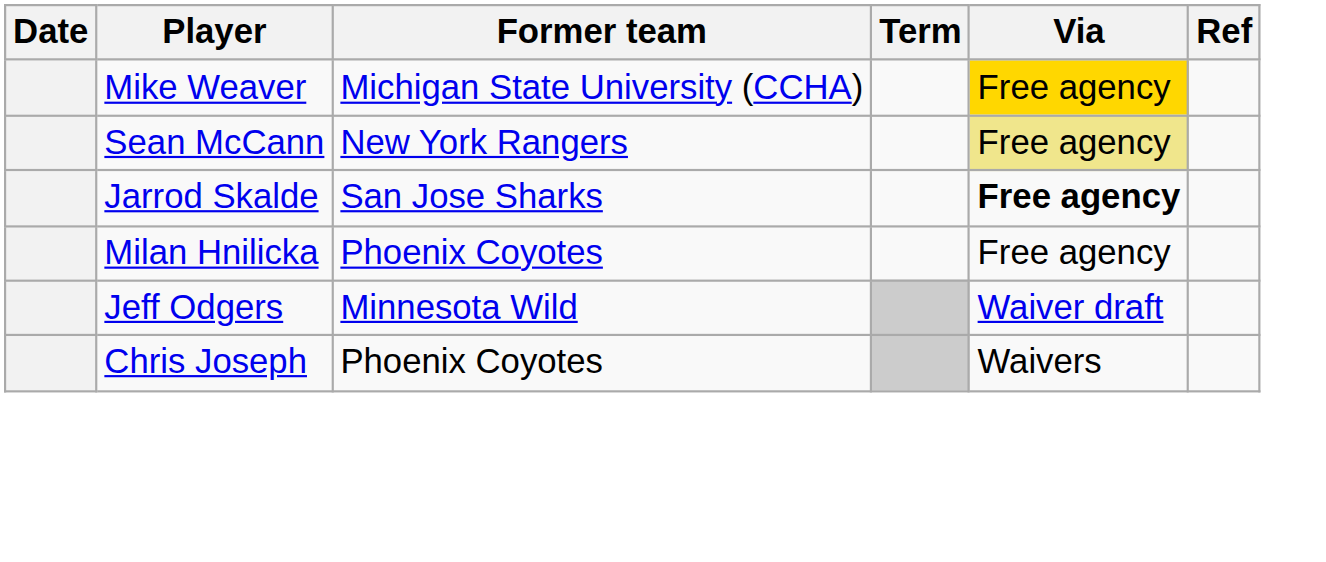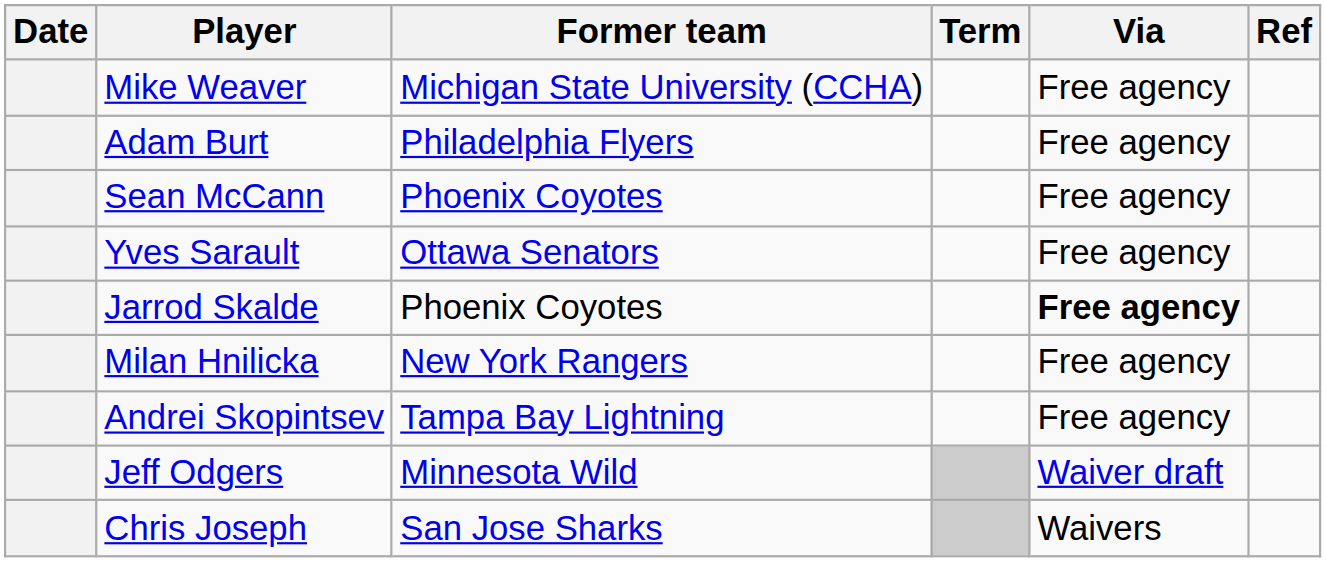(1074, 87) gold background -> (1134, 87) no background
+ row: (186, 142)
(484, 142) New York Rangers -> (531, 197) Phoenix Coyotes
(1074, 142) khaki background -> (1134, 197) no background
+ row: (202, 252)
(472, 197) San Jose Sharks -> (531, 307) Phoenix Coyotes
(472, 252) Phoenix Coyotes -> (544, 362) New York Rangers
+ row: (244, 417)
(472, 362) Phoenix Coyotes -> (531, 527) San Jose Sharks
